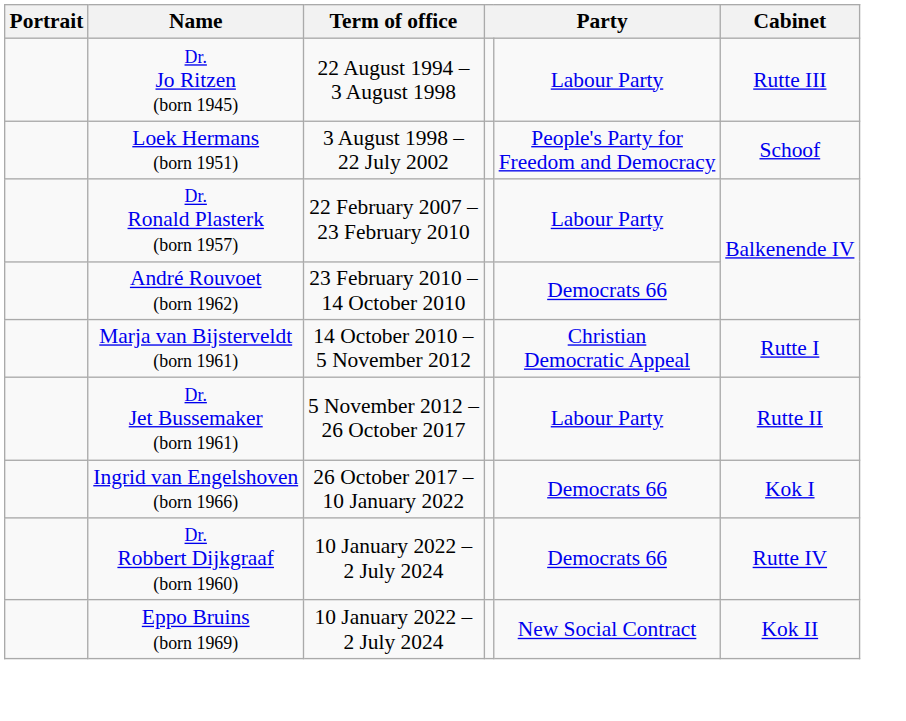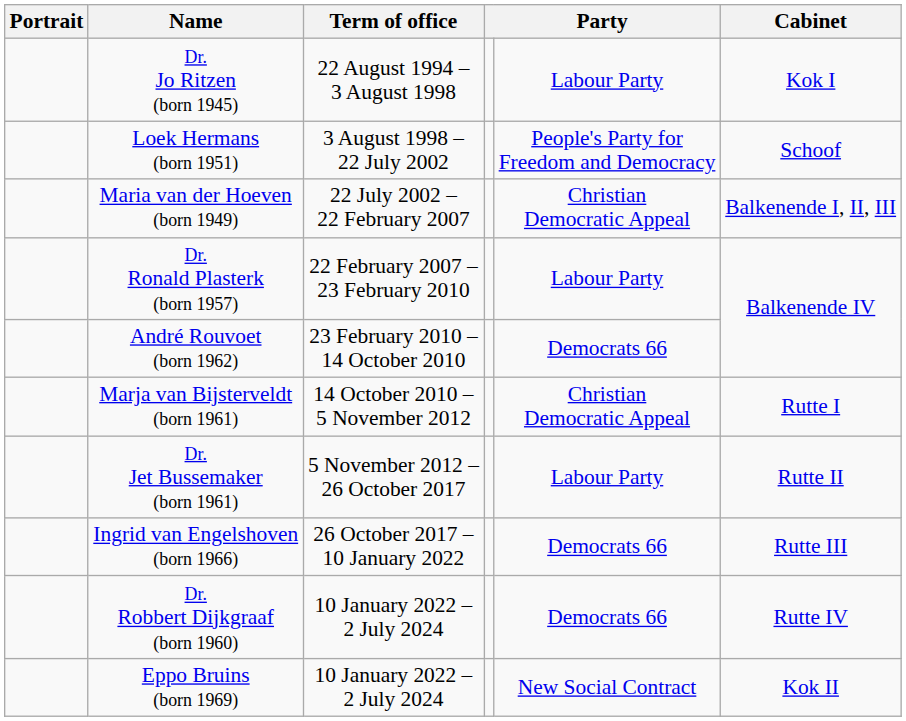(790, 79) Rutte III -> (811, 79) Kok I
+ row: (196, 207)
(790, 488) Kok I -> (811, 546) Rutte III
